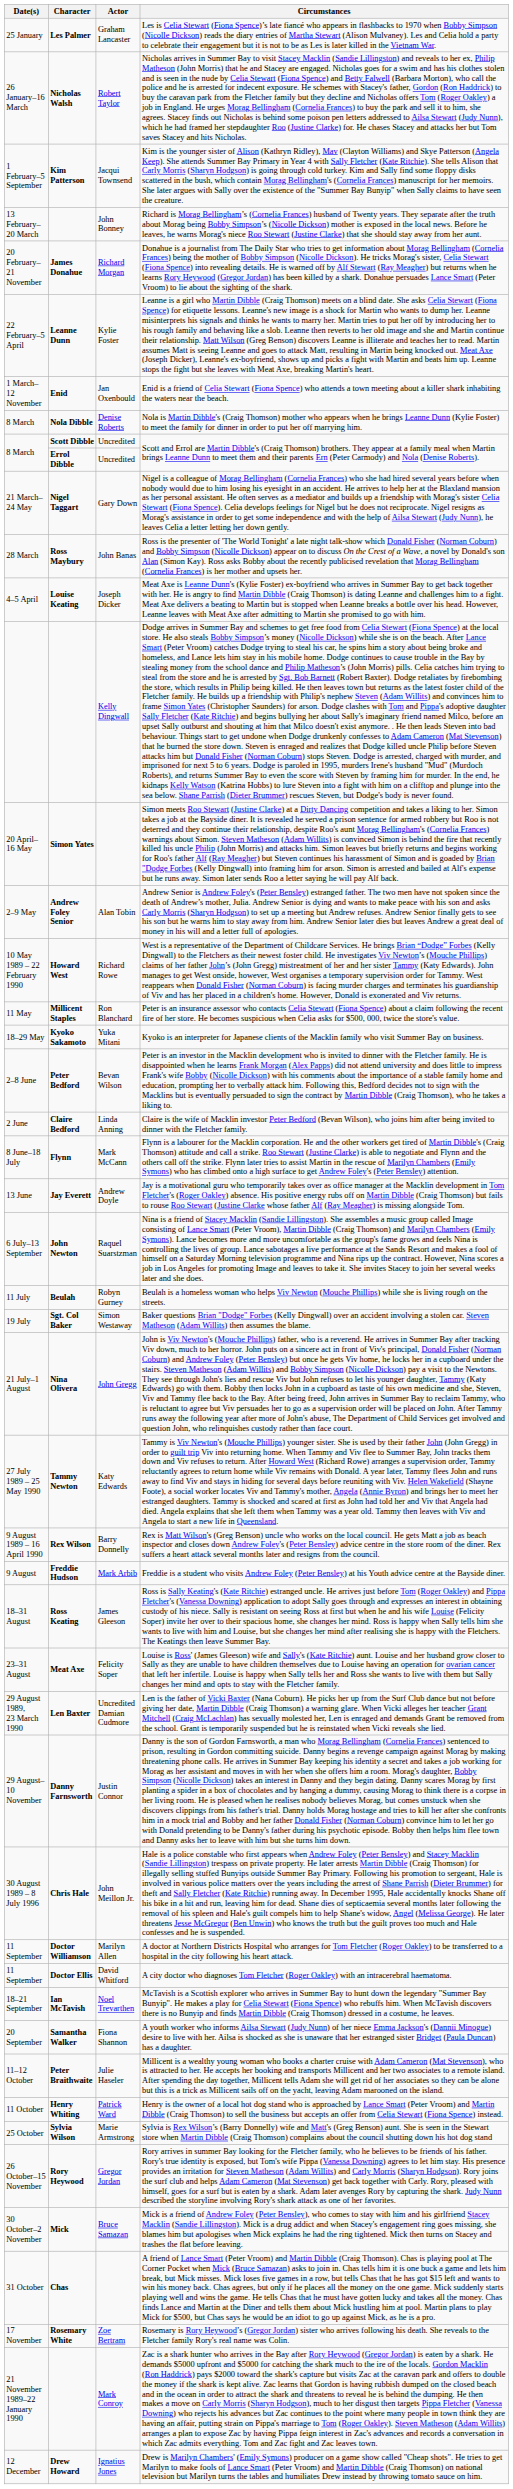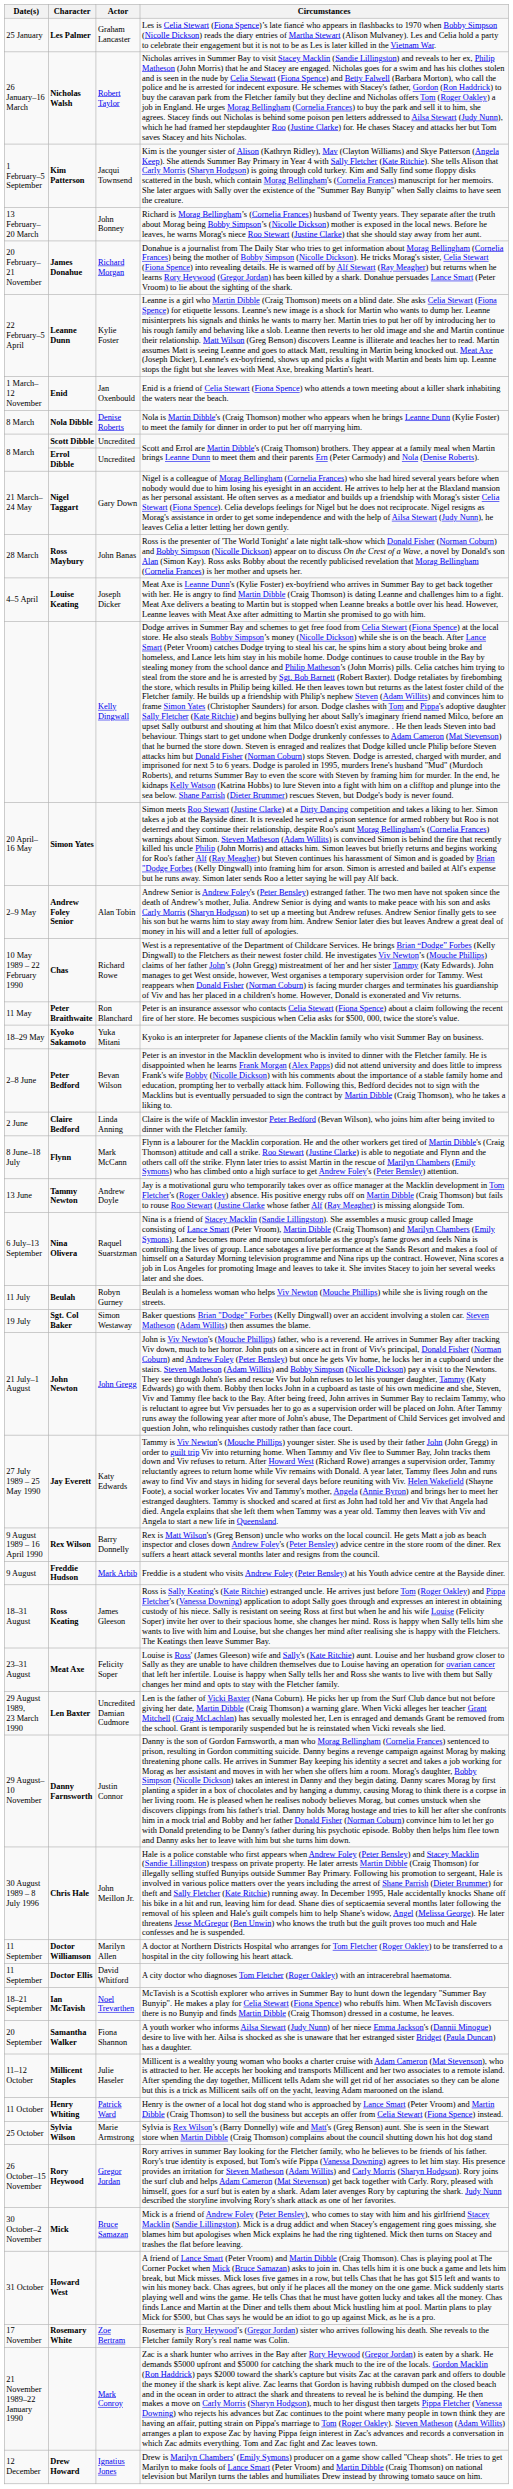(65, 970) Howard West -> (59, 970) Chas
(66, 1014) Millicent Staples -> (71, 1014) Peter Braithwaite
(71, 1196) Jay Everett -> (64, 1196) Tammy Newton
(64, 1249) John Newton -> (64, 1249) Nina Olivera
(64, 1384) Nina Olivera -> (64, 1384) John Newton
(64, 1482) Tammy Newton -> (71, 1482) Jay Everett
(71, 2076) Peter Braithwaite -> (66, 2076) Millicent Staples
(59, 2288) Chas -> (65, 2288) Howard West
